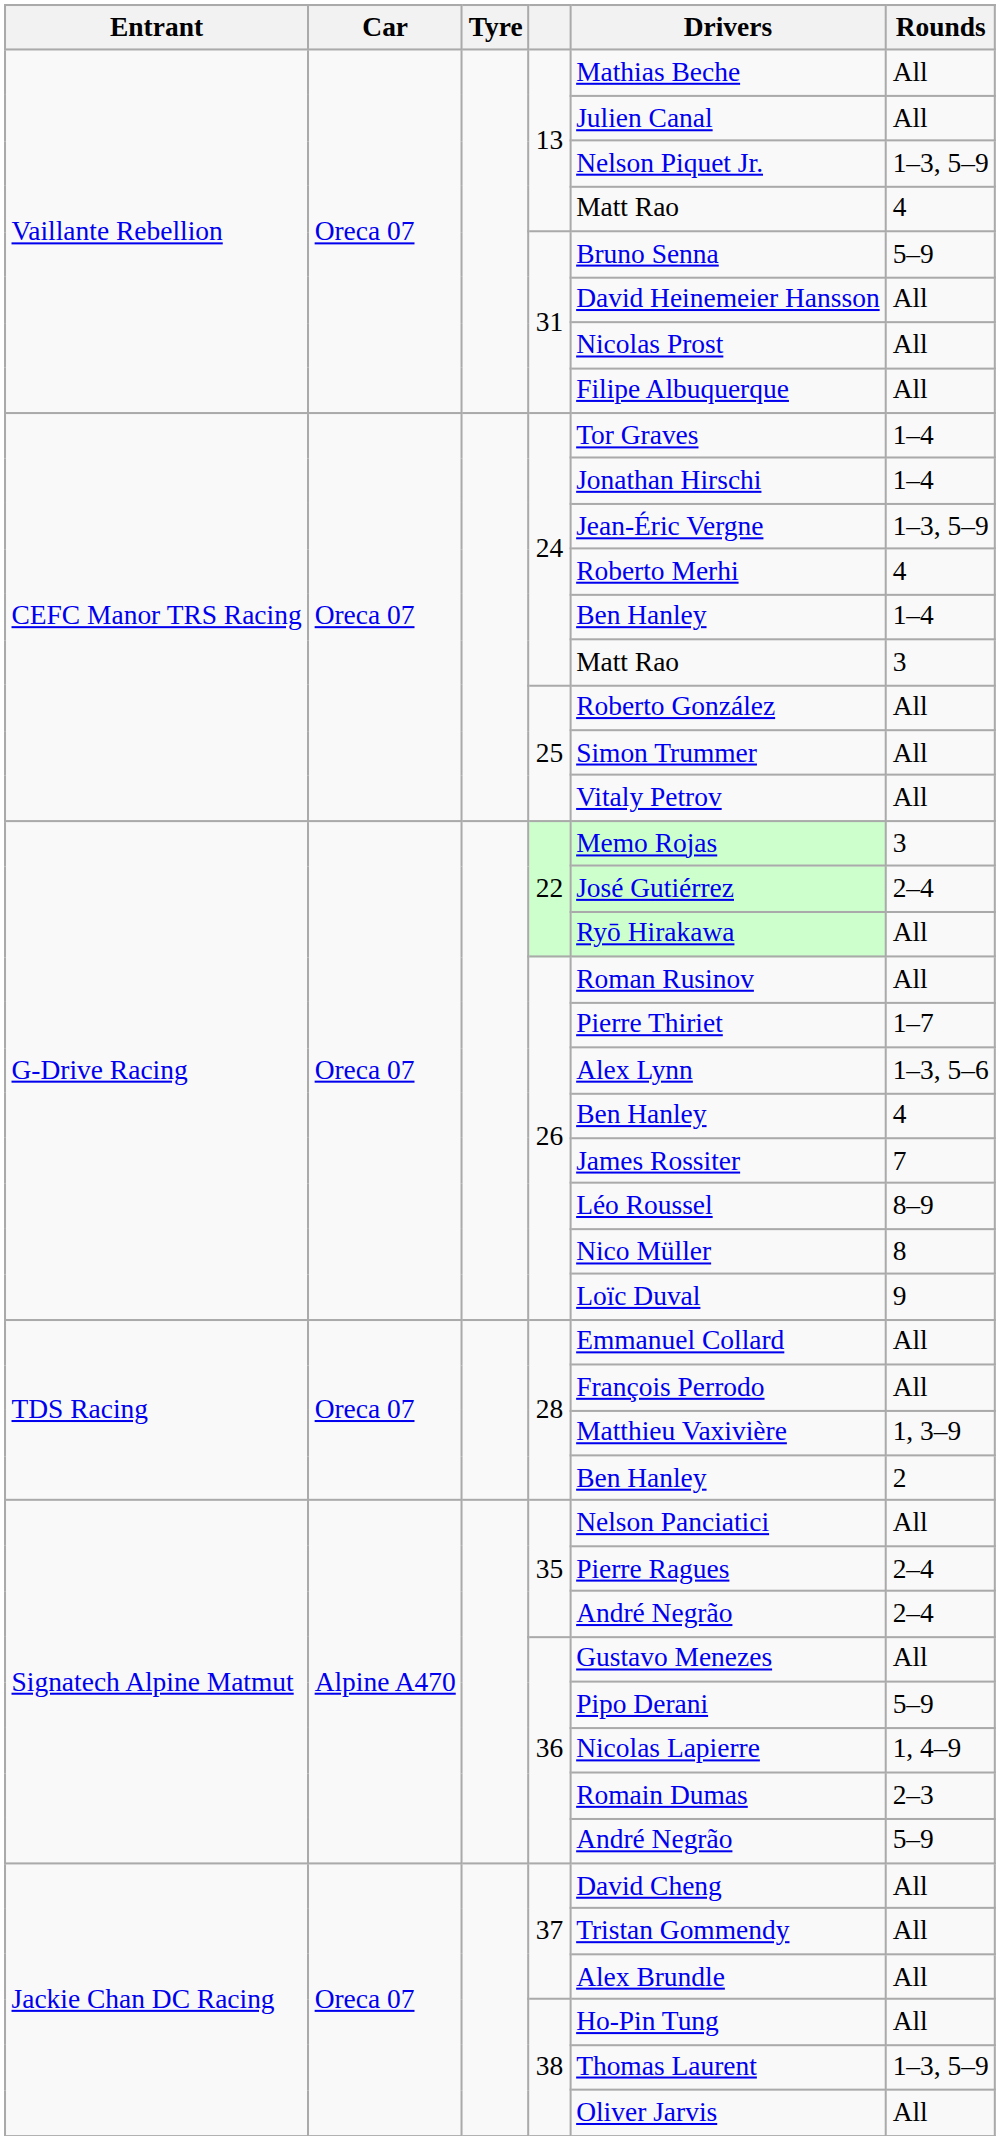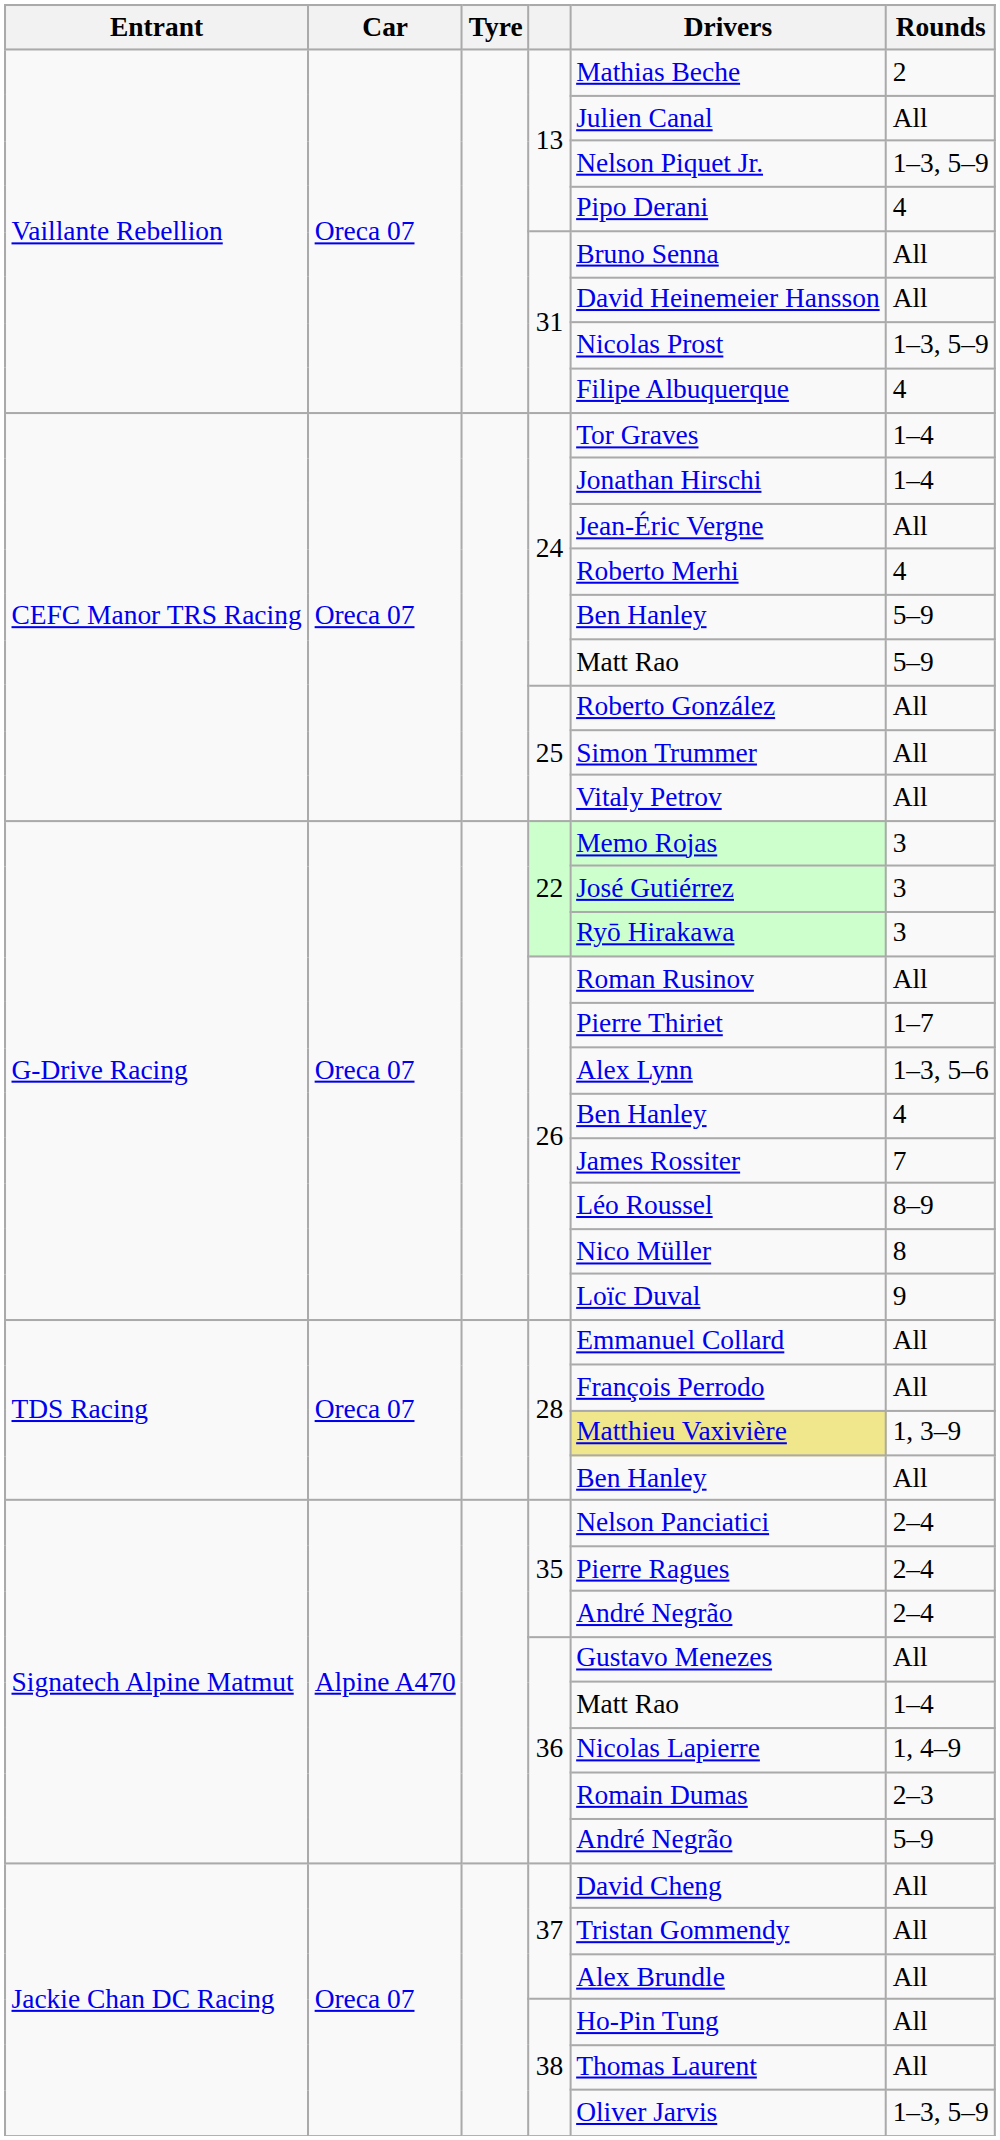(910, 72) All -> (900, 72) 2
(628, 208) Matt Rao -> (642, 208) Pipo Derani
(913, 253) 5–9 -> (910, 253) All
(910, 344) All -> (941, 344) 1–3, 5–9
(910, 389) All -> (900, 389) 4
(941, 525) 1–3, 5–9 -> (910, 525) All
(913, 615) 1–4 -> (913, 615) 5–9
(900, 661) 3 -> (913, 661) 5–9
(913, 887) 2–4 -> (900, 887) 3
(910, 933) All -> (900, 933) 3
(682, 1431) no background -> (682, 1431) khaki background
(900, 1477) 2 -> (910, 1477) All
(910, 1522) All -> (913, 1522) 2–4
(642, 1703) Pipo Derani -> (628, 1703) Matt Rao
(913, 1703) 5–9 -> (913, 1703) 1–4
(941, 2066) 1–3, 5–9 -> (910, 2066) All
(910, 2111) All -> (941, 2111) 1–3, 5–9
